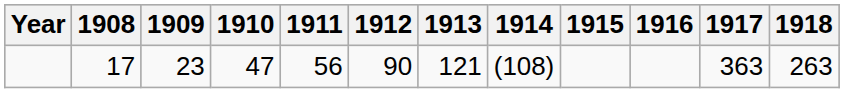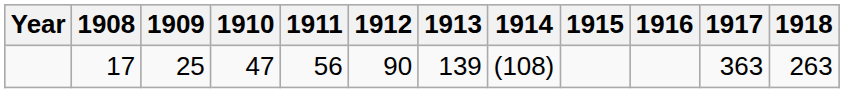(190, 66) 23 -> (190, 66) 25
(460, 66) 121 -> (460, 66) 139
